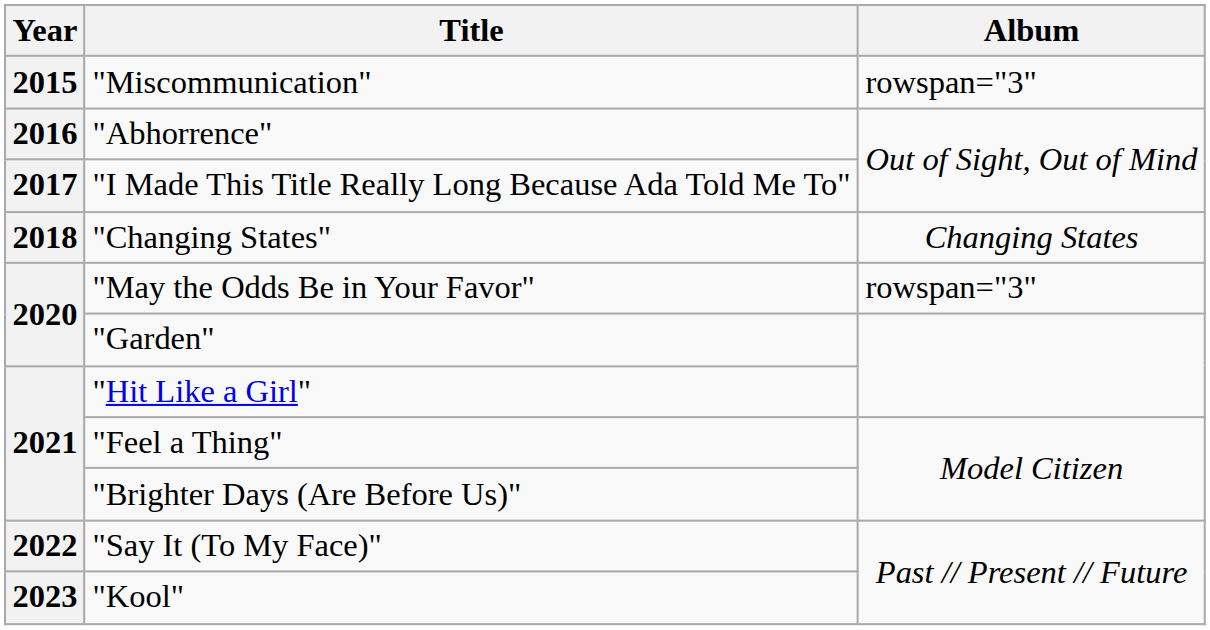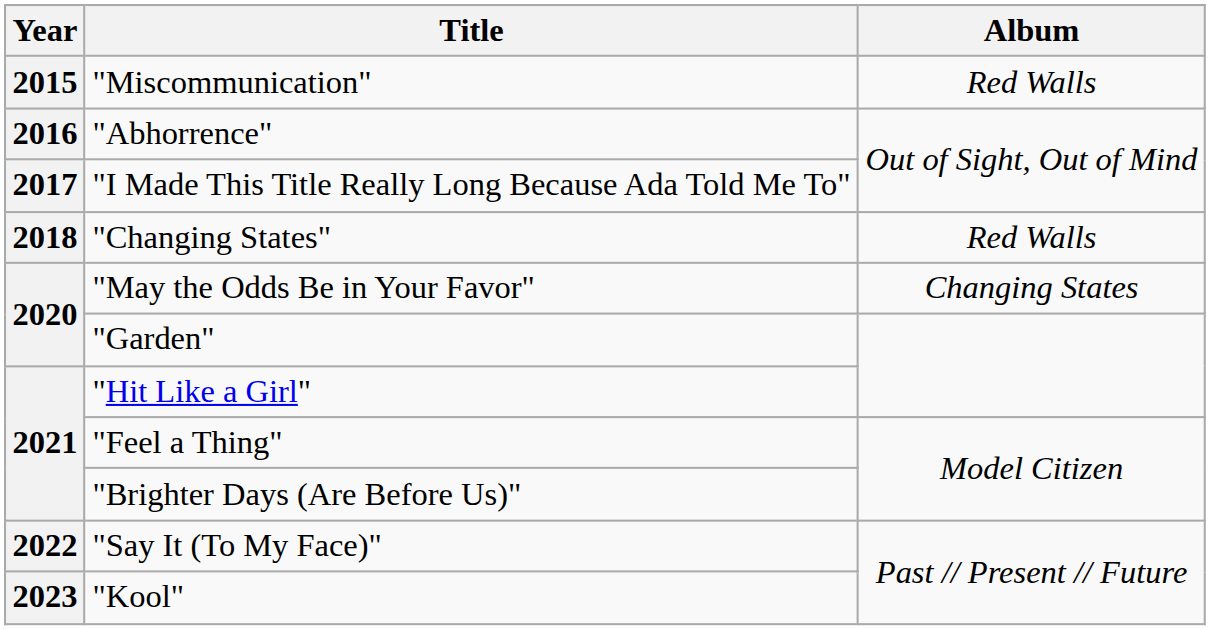(951, 81) rowspan="3" -> (1032, 81) Red Walls
(1032, 236) Changing States -> (1032, 236) Red Walls
(951, 287) rowspan="3" -> (1032, 287) Changing States
